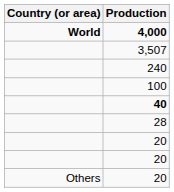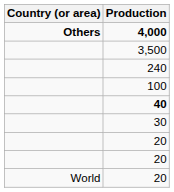(84, 31) World -> (82, 31) Others
(152, 50) 3,507 -> (152, 50) 3,500
(160, 123) 28 -> (160, 123) 30
(83, 178) Others -> (86, 178) World
